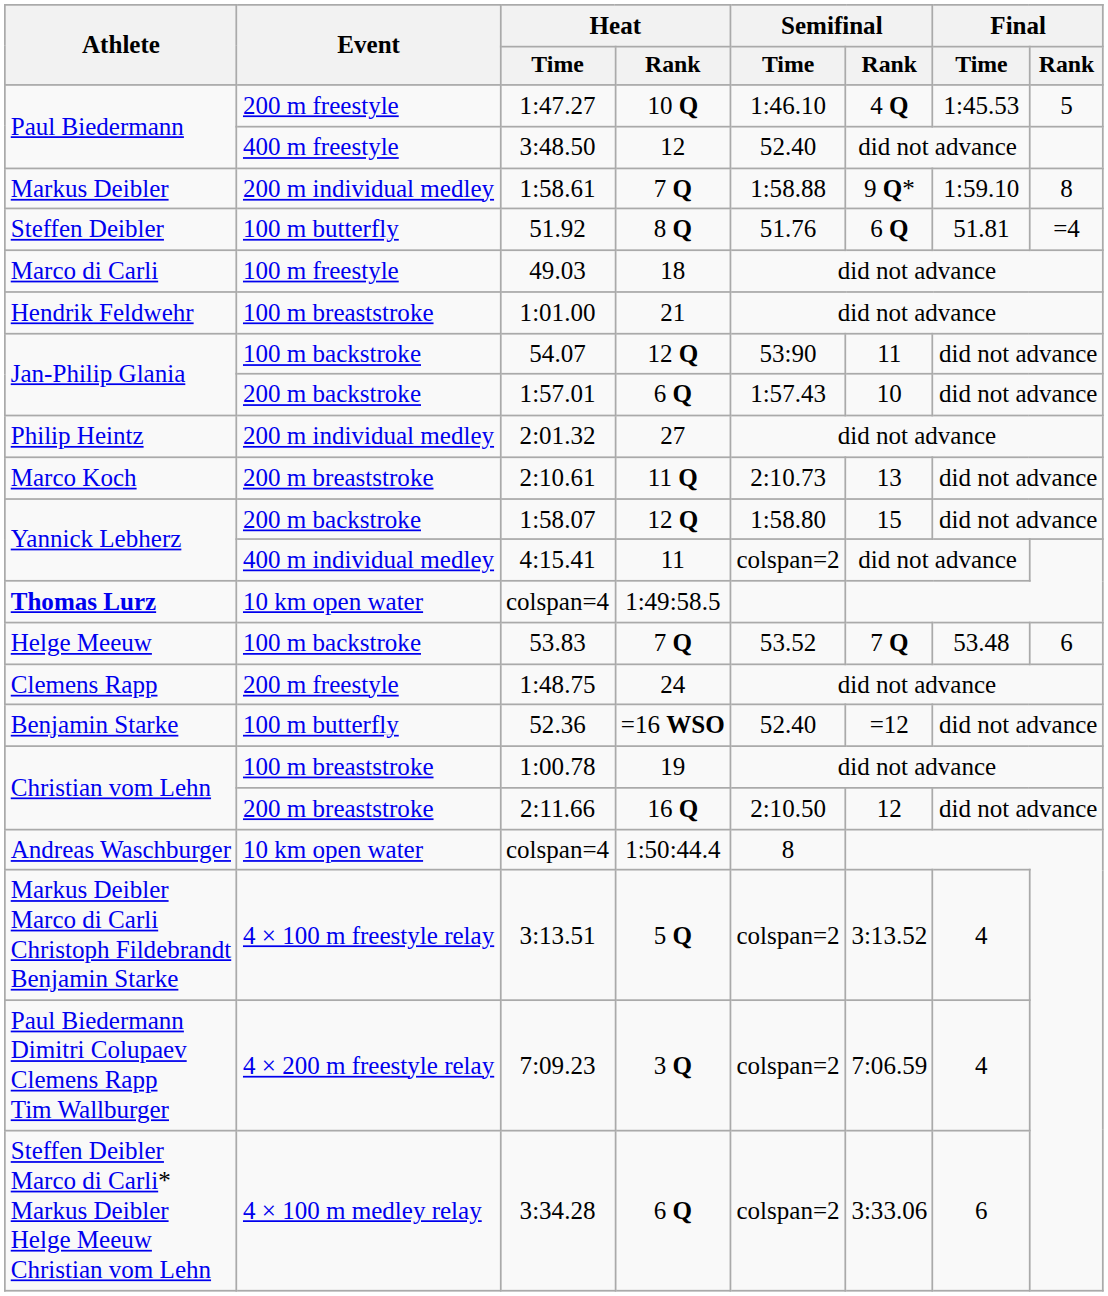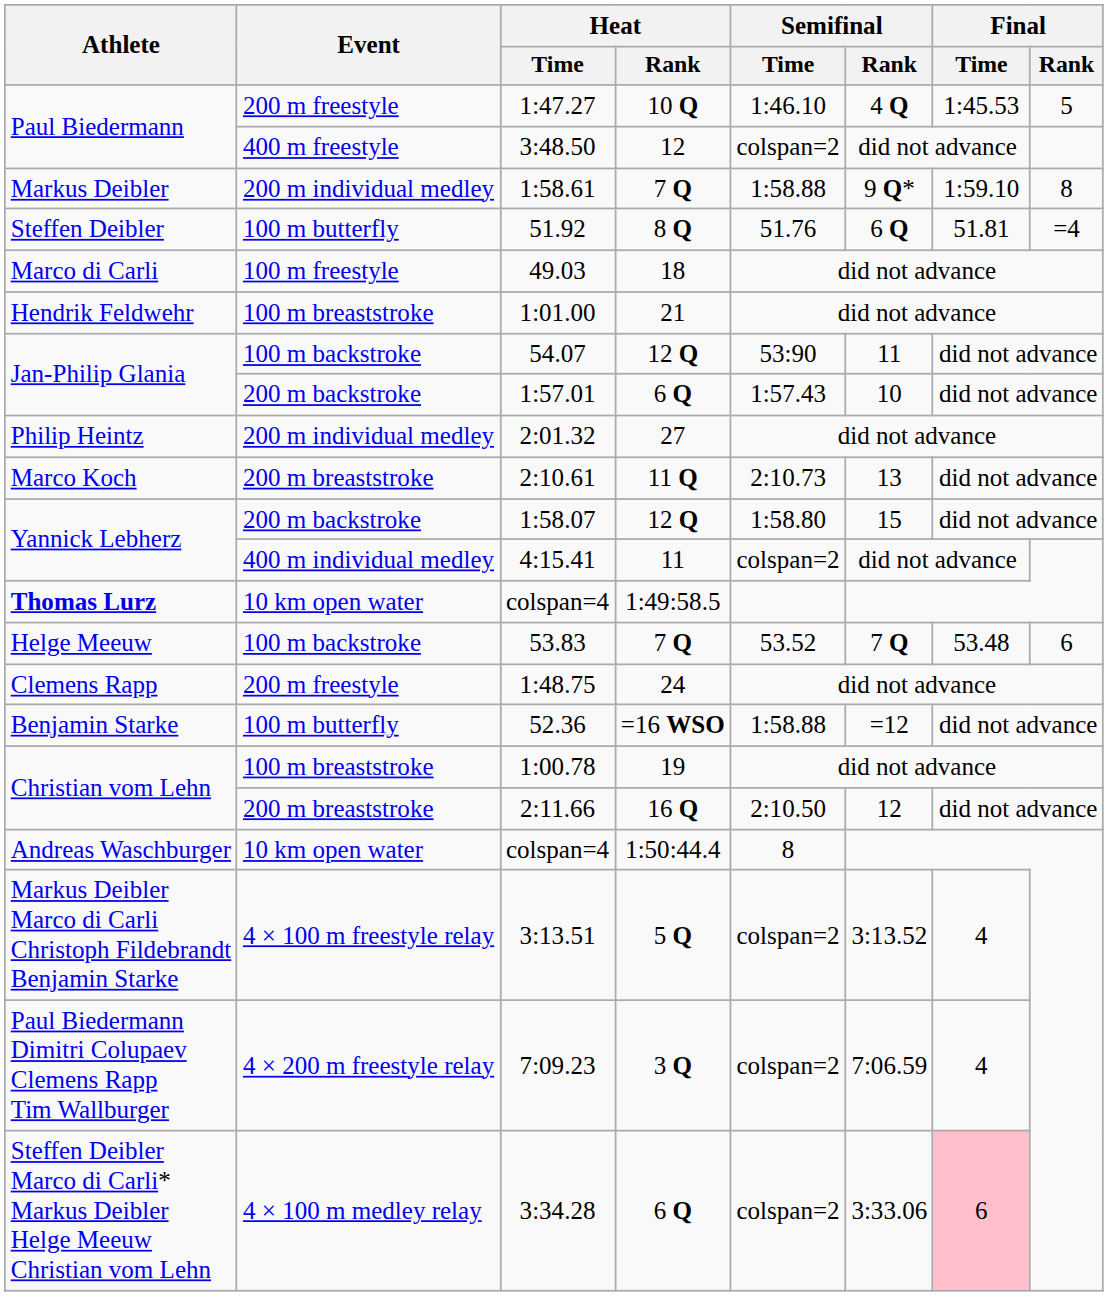(788, 147) 52.40 -> (788, 147) colspan=2
(788, 725) 52.40 -> (788, 725) 1:58.88
(981, 1210) no background -> (981, 1210) pink background
